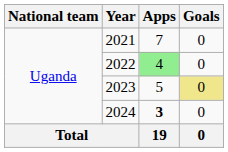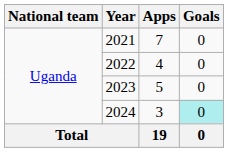(159, 64) lightgreen background -> (159, 64) no background
(201, 87) khaki background -> (201, 87) no background
(159, 111) bold -> (159, 111) normal
(201, 111) no background -> (201, 111) paleturquoise background
